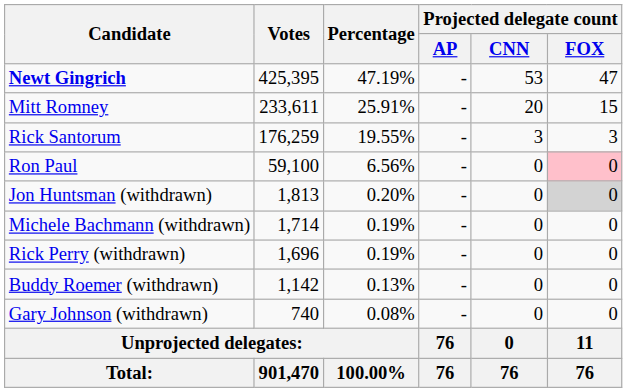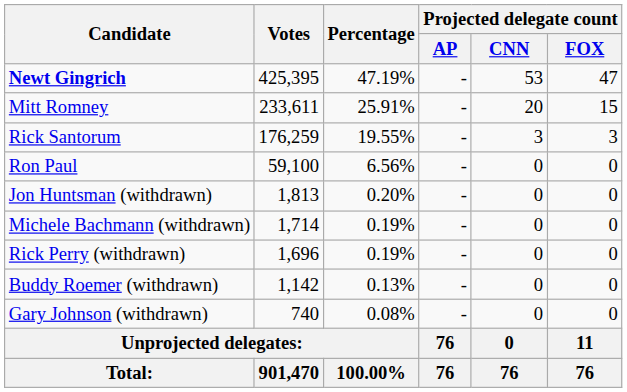(613, 166) pink background -> (613, 166) no background
(613, 195) lightgrey background -> (613, 195) no background
